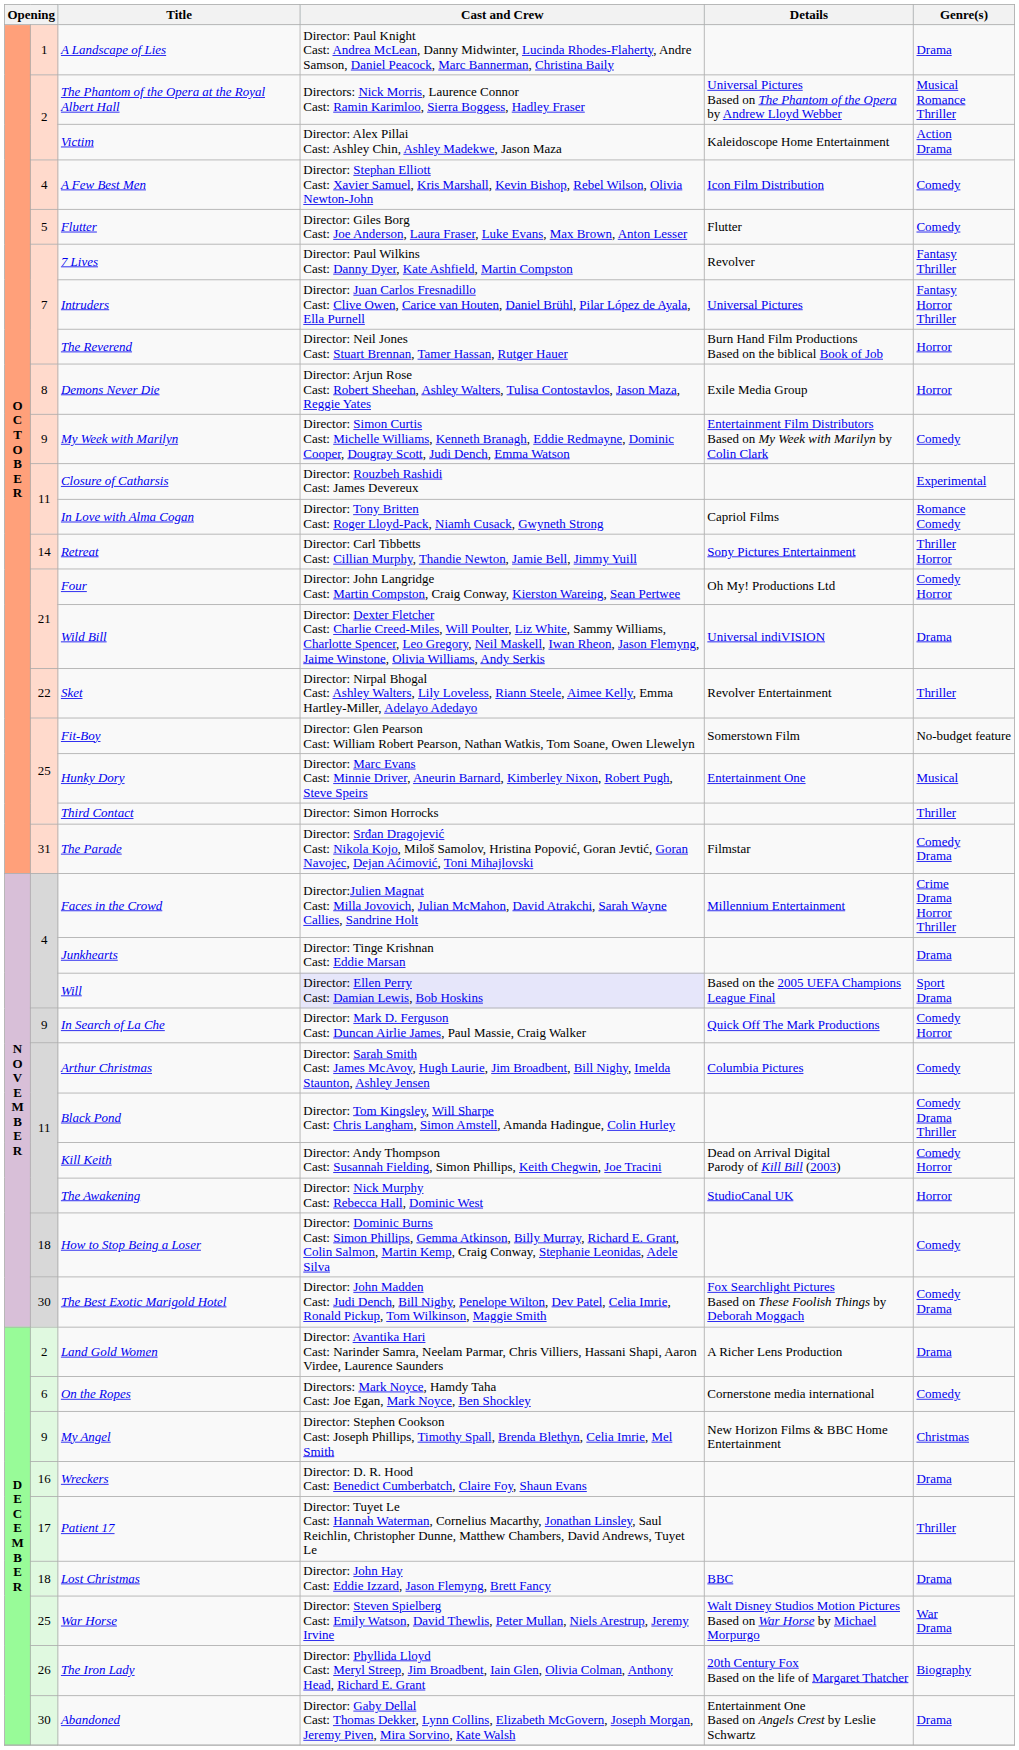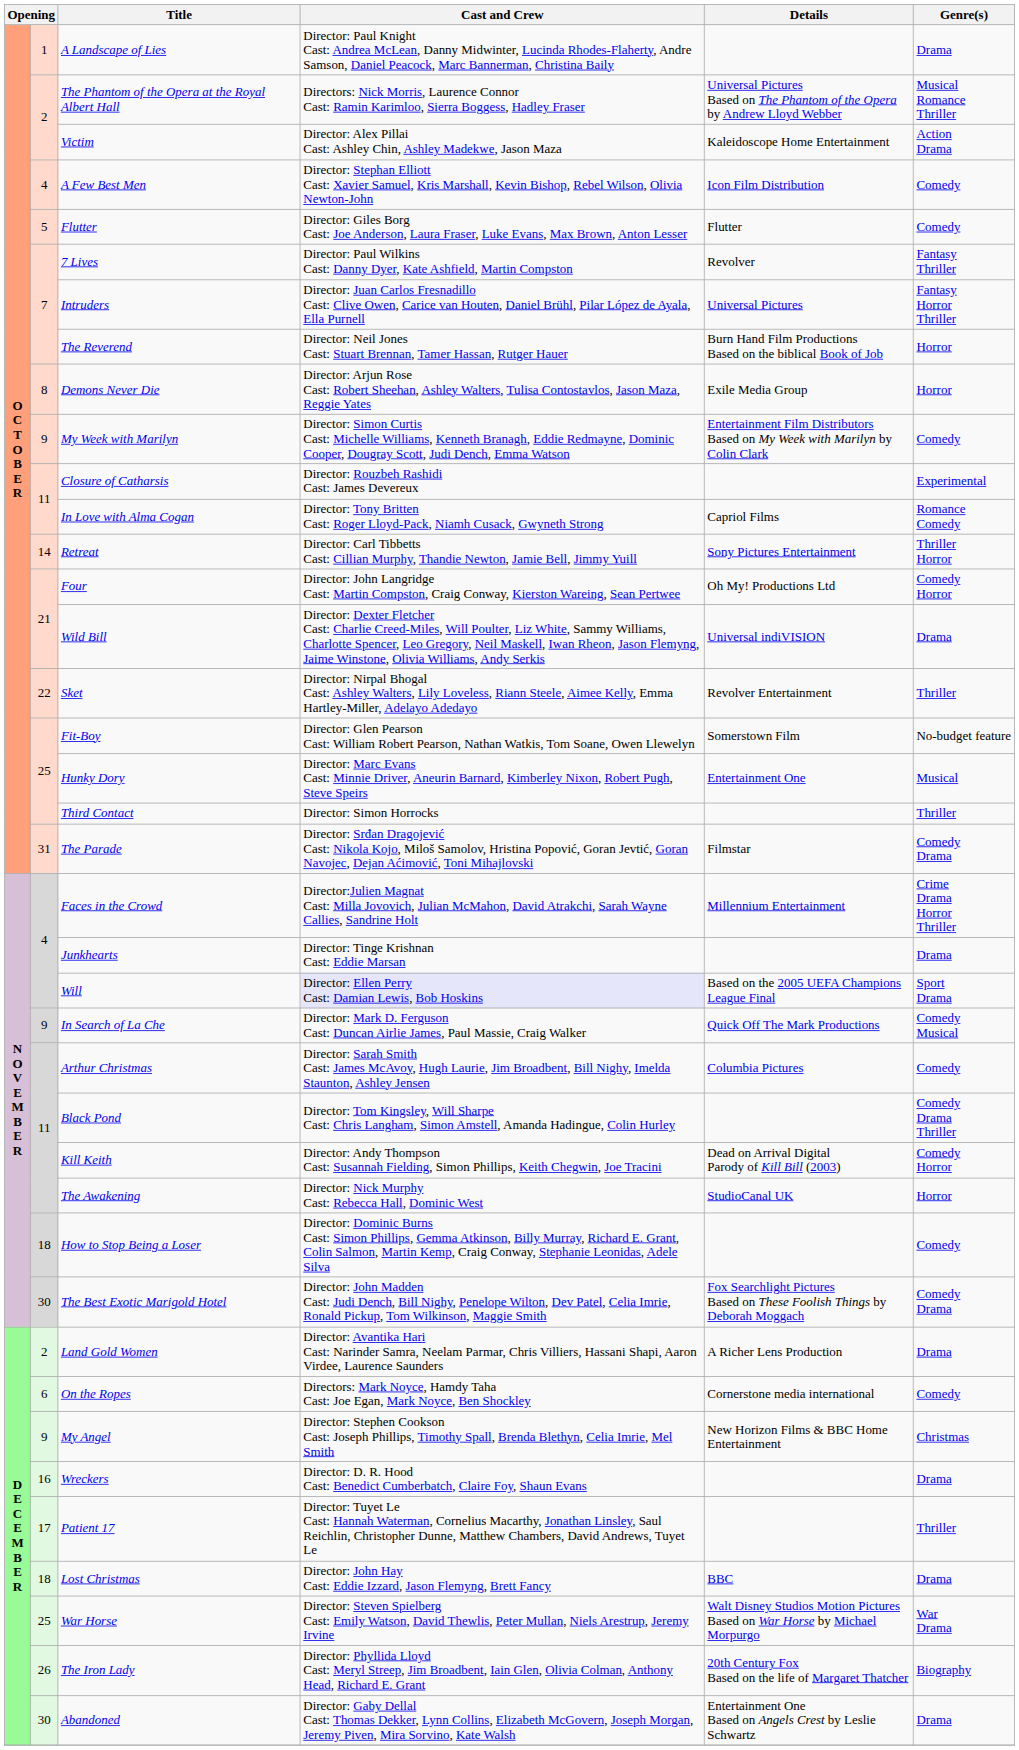(938, 1025) Comedy Horror -> (938, 1025) Comedy Musical
